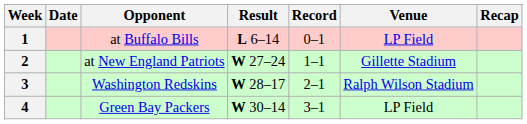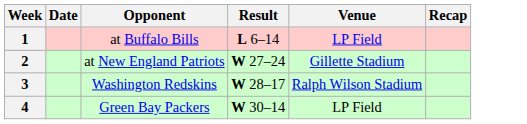- column: (314, 15)
